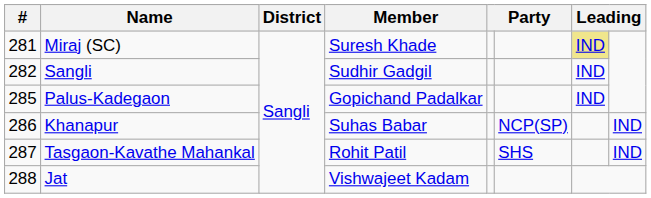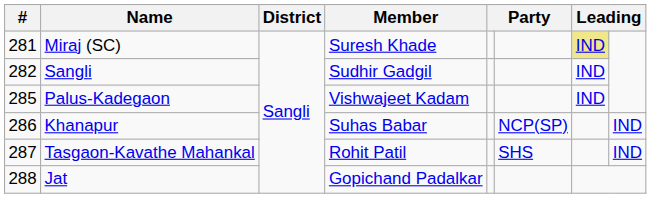(406, 98) Gopichand Padalkar -> (399, 98) Vishwajeet Kadam
(399, 179) Vishwajeet Kadam -> (406, 179) Gopichand Padalkar
